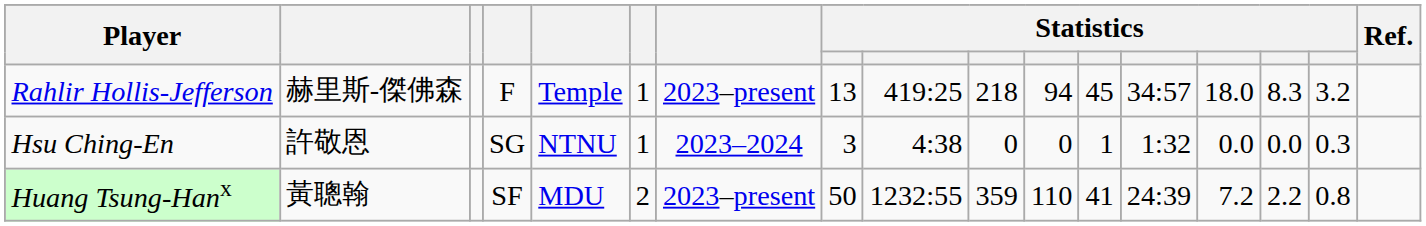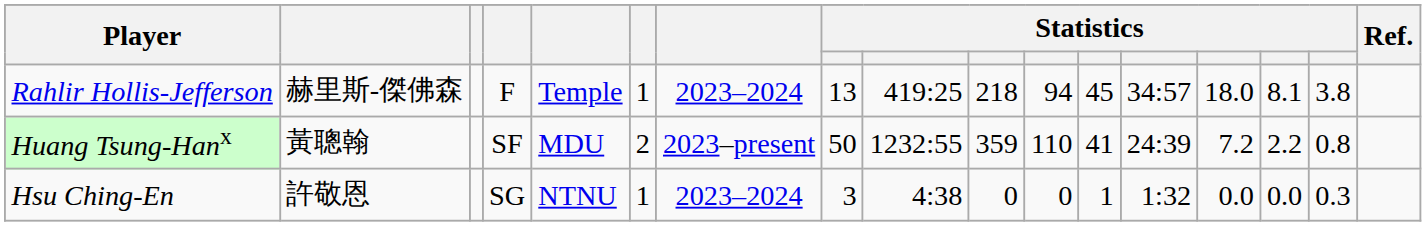(739, 90) 2023–present -> (739, 90) 2023–2024
(1285, 90) 8.3 -> (1285, 90) 8.1
(1333, 90) 3.2 -> (1333, 90) 3.8
rows swapped: (93, 142) <-> (122, 194)
